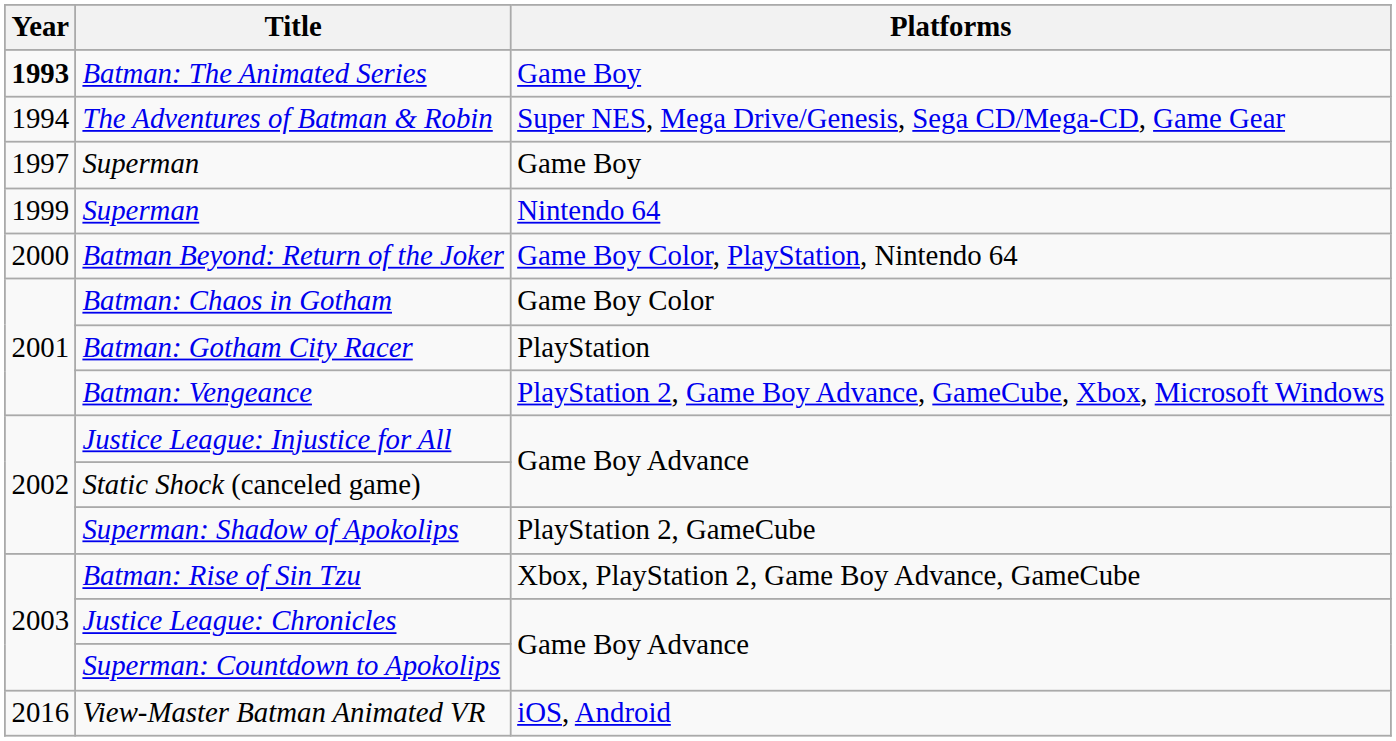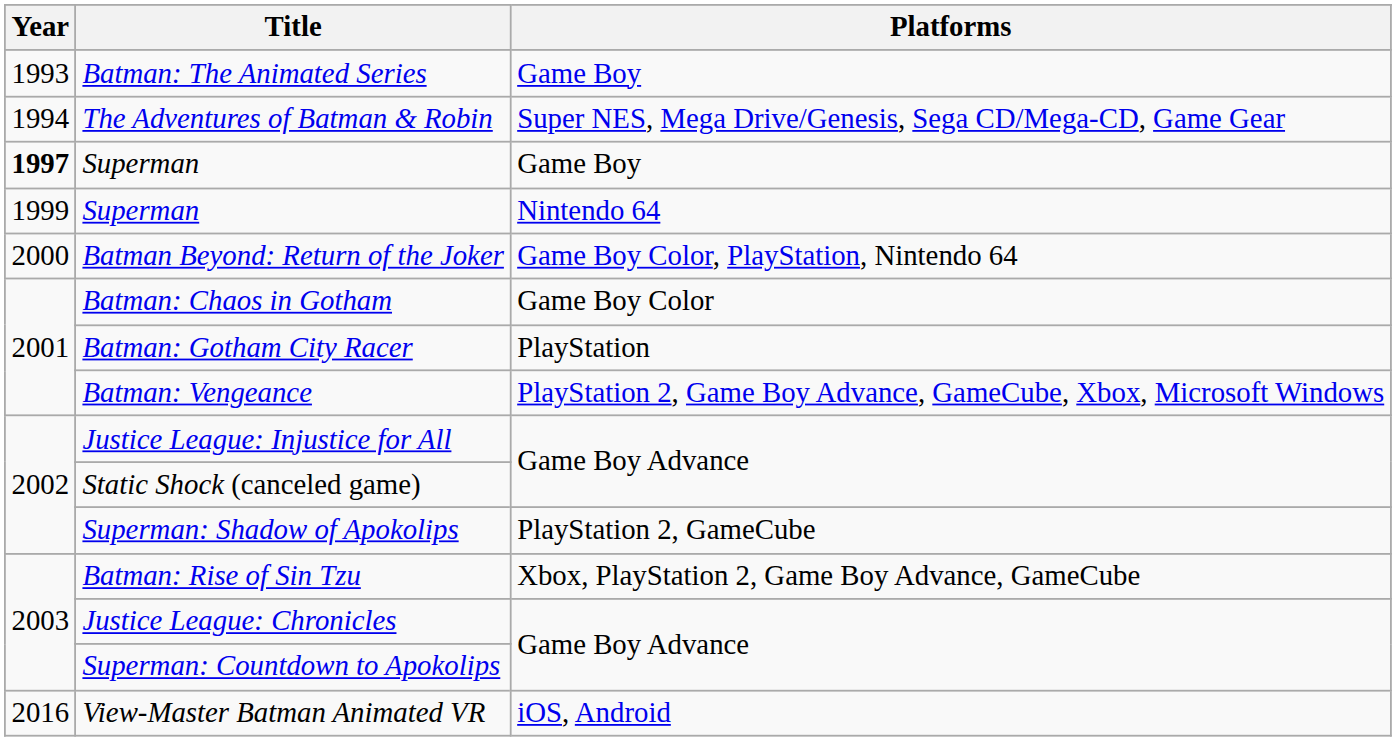(40, 73) bold -> (40, 73) normal
(40, 164) normal -> (40, 164) bold
